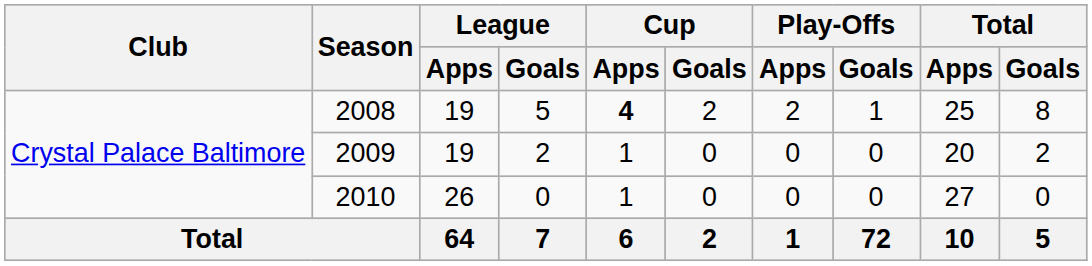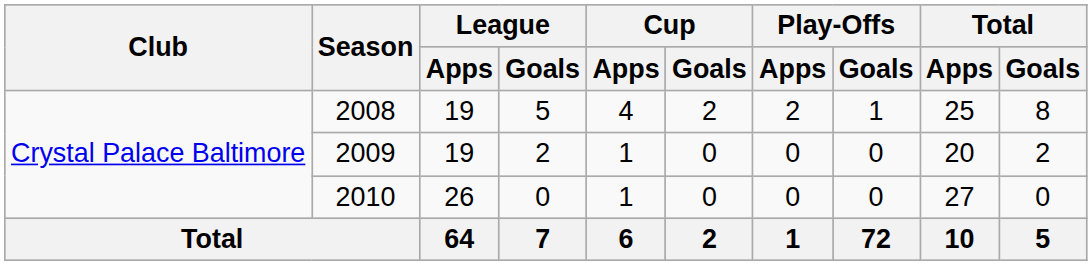(626, 111) bold -> (626, 111) normal
